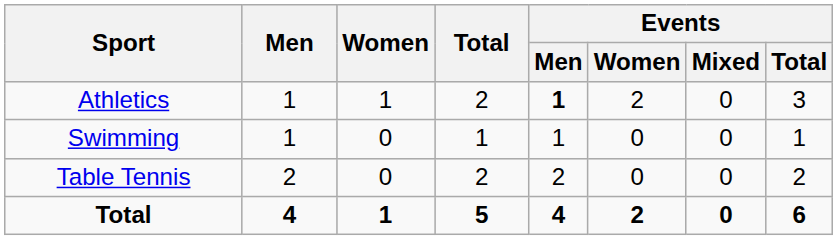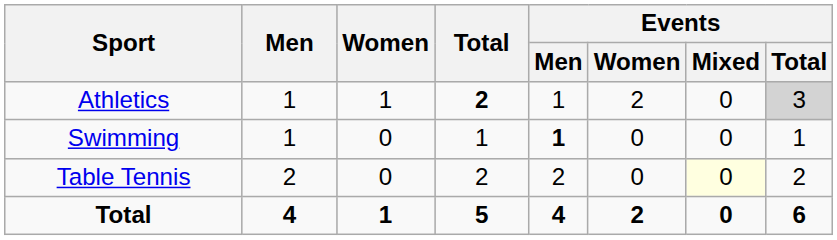(482, 100) normal -> (482, 100) bold
(558, 100) bold -> (558, 100) normal
(799, 100) no background -> (799, 100) lightgrey background
(558, 138) normal -> (558, 138) bold
(726, 176) no background -> (726, 176) lightyellow background
